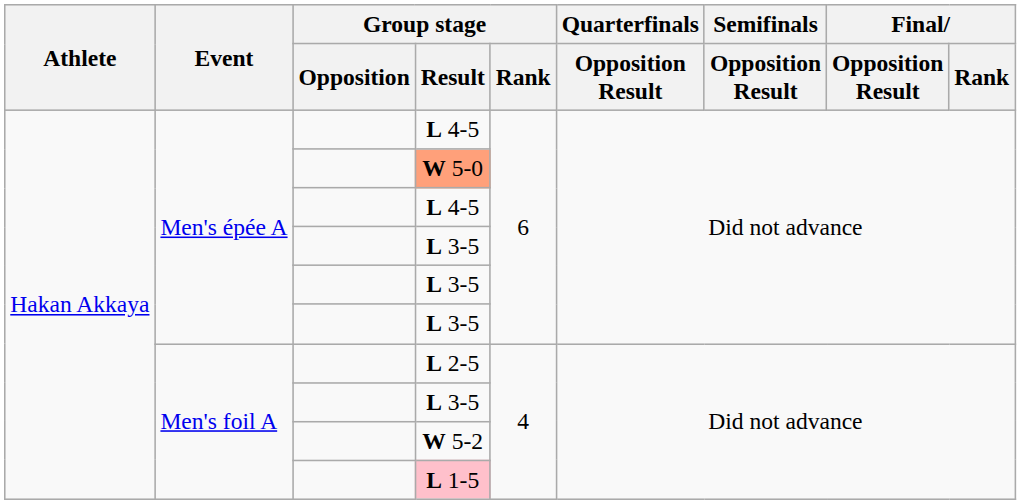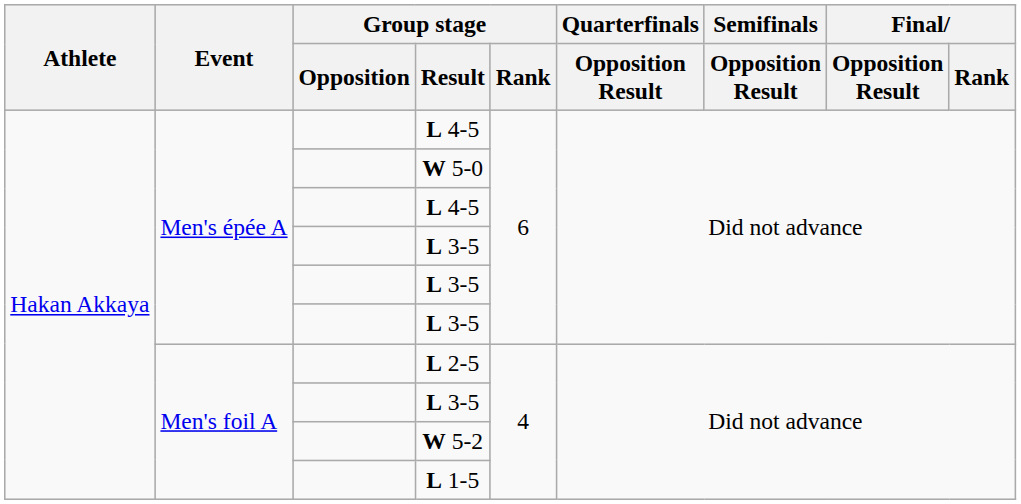(453, 168) lightsalmon background -> (453, 168) no background
(453, 479) pink background -> (453, 479) no background
